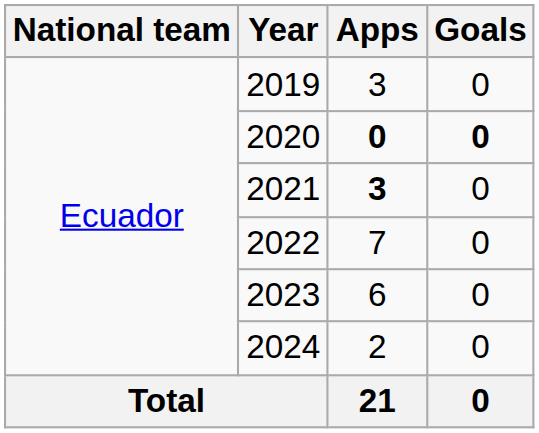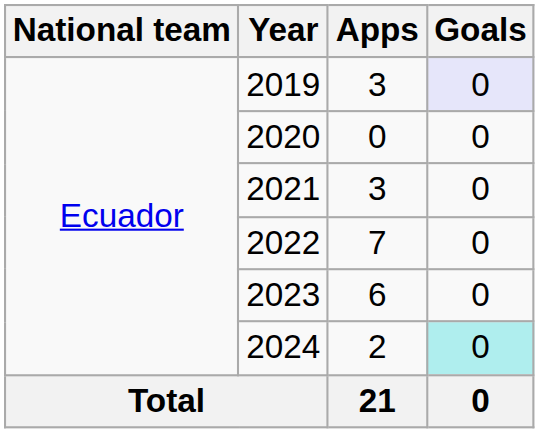(480, 83) no background -> (480, 83) lavender background
(377, 136) bold -> (377, 136) normal
(480, 136) bold -> (480, 136) normal
(377, 189) bold -> (377, 189) normal
(480, 347) no background -> (480, 347) paleturquoise background
